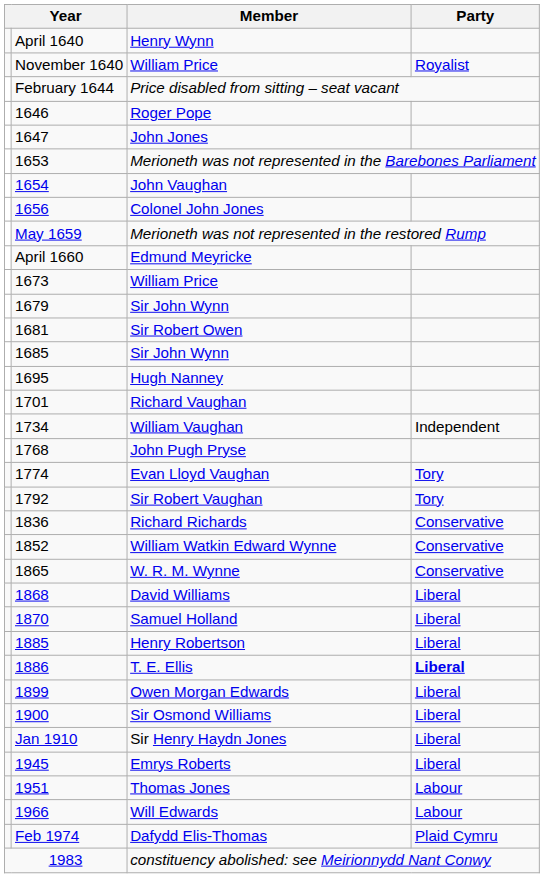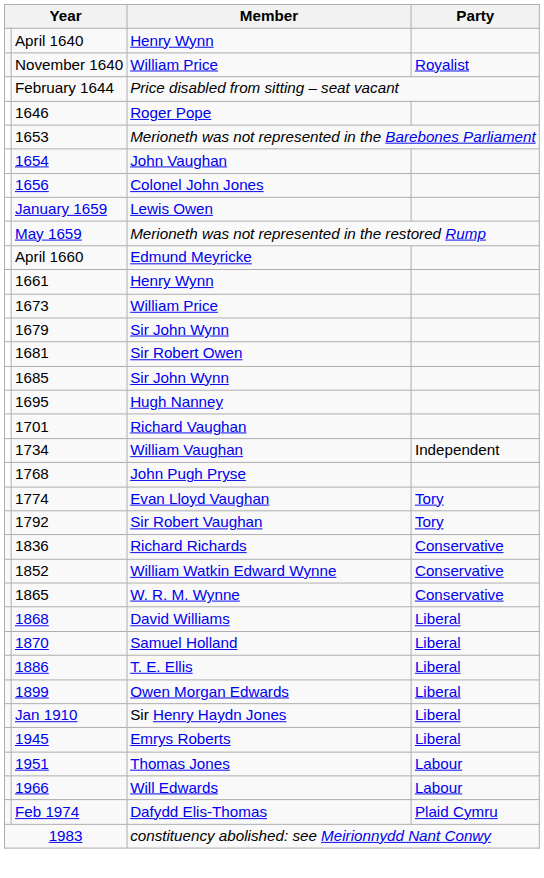- row: (32, 137)
+ row: (61, 209)
+ row: (32, 281)
- row: (32, 643)
(440, 667) bold -> (438, 667) normal
- row: (32, 715)
